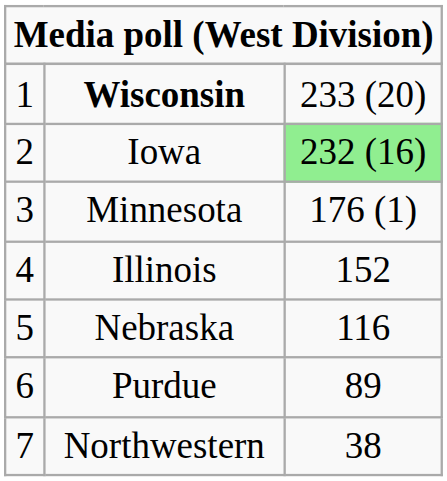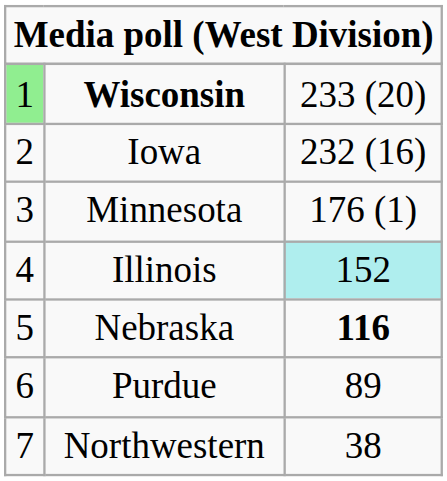(25, 93) no background -> (25, 93) lightgreen background
(363, 152) lightgreen background -> (363, 152) no background
(363, 269) no background -> (363, 269) paleturquoise background
(363, 327) normal -> (363, 327) bold
